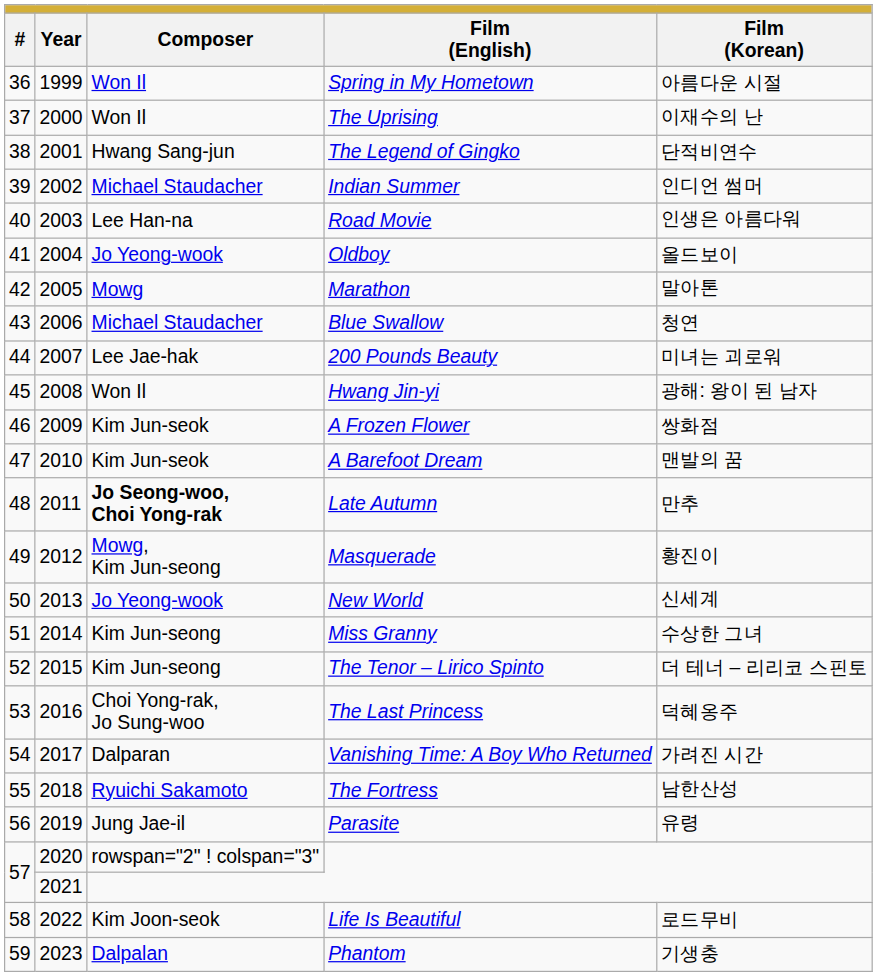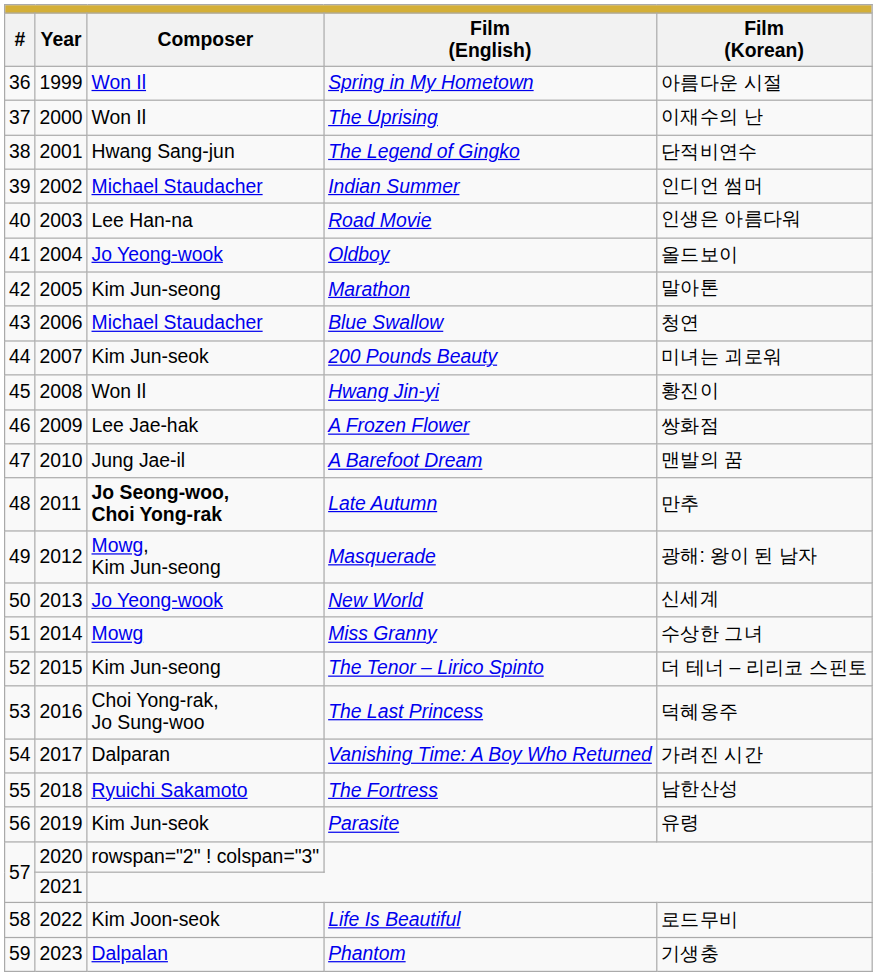(117, 289) Mowg -> (156, 289) Kim Jun-seong
(145, 357) Lee Jae-hak -> (150, 357) Kim Jun-seok
(739, 391) 광해: 왕이 된 남자 -> (690, 391) 황진이
(150, 426) Kim Jun-seok -> (145, 426) Lee Jae-hak
(150, 460) Kim Jun-seok -> (138, 460) Jung Jae-il
(690, 556) 황진이 -> (739, 556) 광해: 왕이 된 남자
(156, 634) Kim Jun-seong -> (117, 634) Mowg
(138, 824) Jung Jae-il -> (150, 824) Kim Jun-seok
